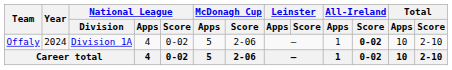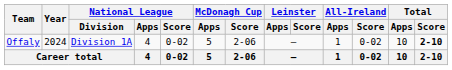(371, 42) bold -> (371, 42) normal
(431, 42) normal -> (431, 42) bold
